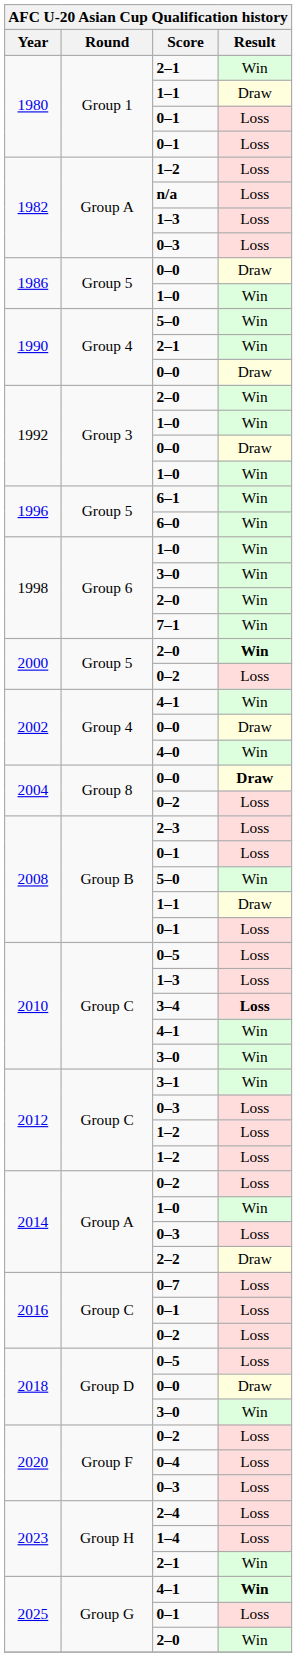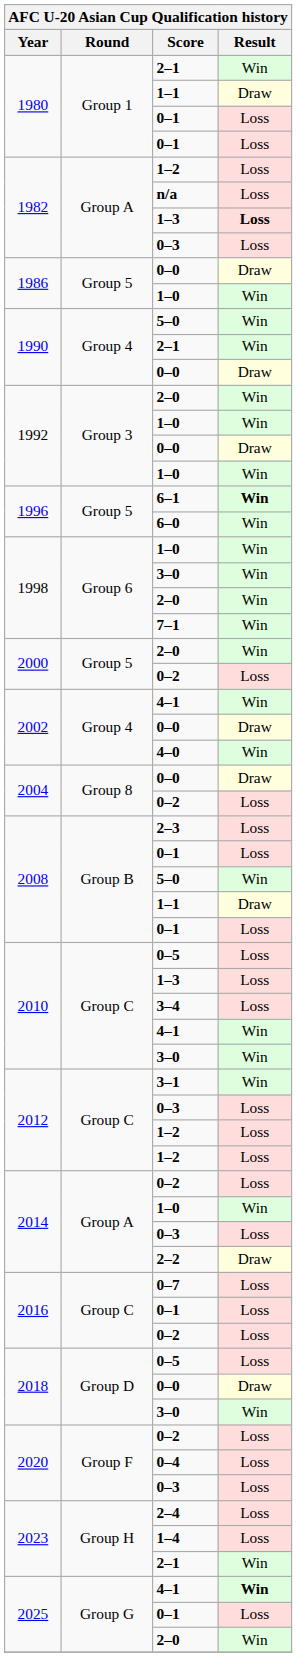(255, 219) normal -> (255, 219) bold
(255, 498) normal -> (255, 498) bold
(255, 650) bold -> (255, 650) normal
(255, 777) bold -> (255, 777) normal
(255, 1005) bold -> (255, 1005) normal
